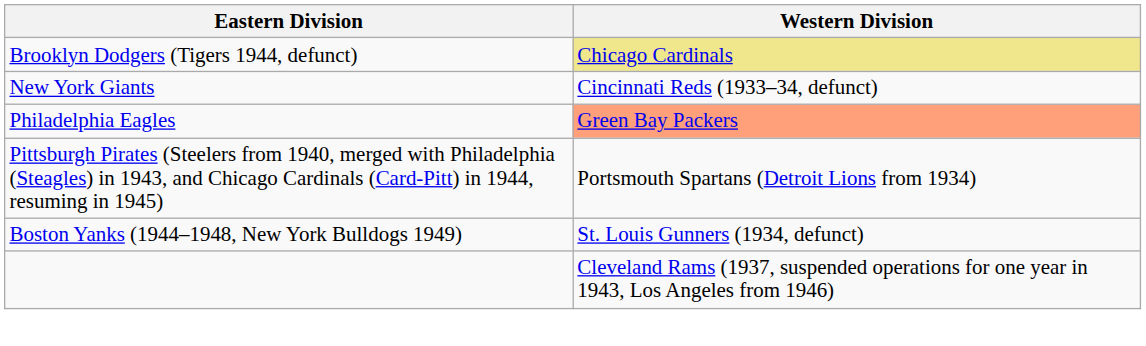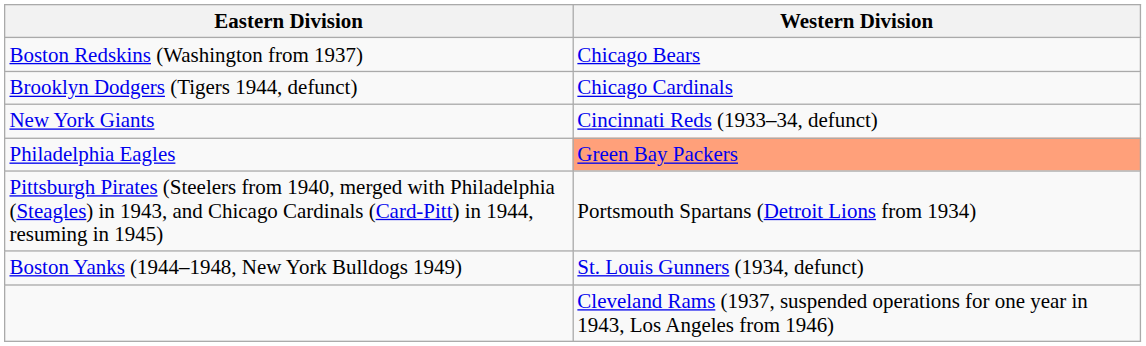+ row: (186, 54)
(655, 54) khaki background -> (655, 87) no background
